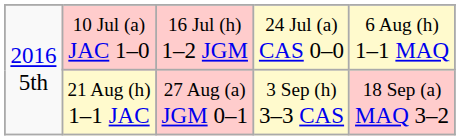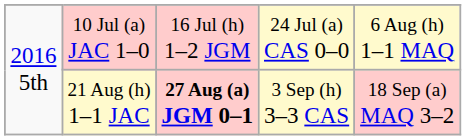(205, 103) normal -> (207, 101) bold
